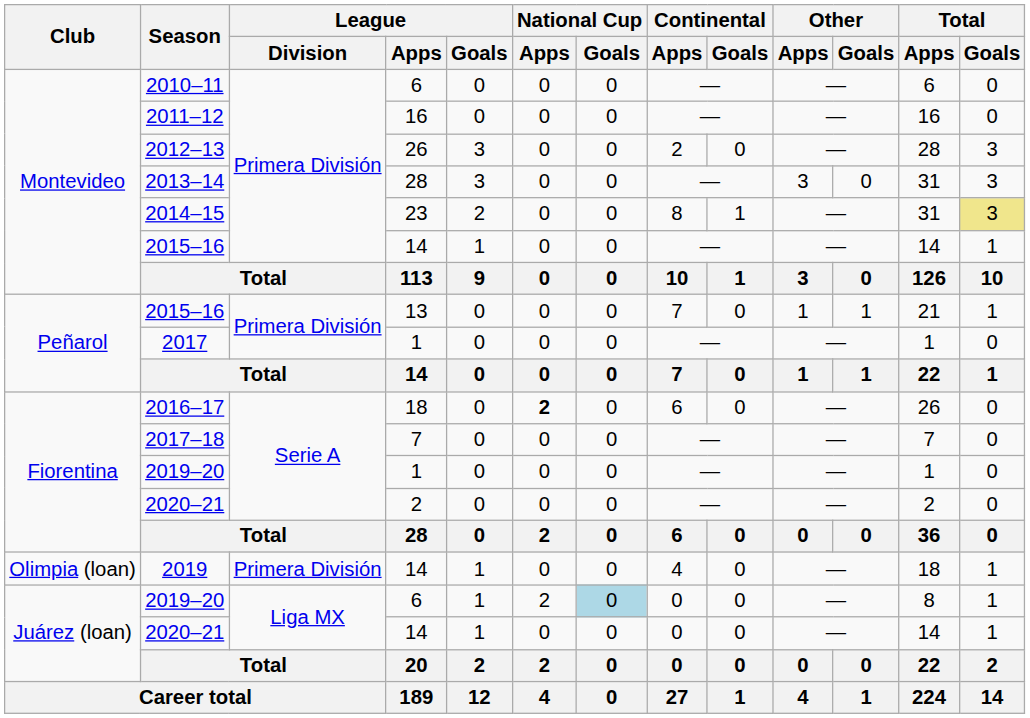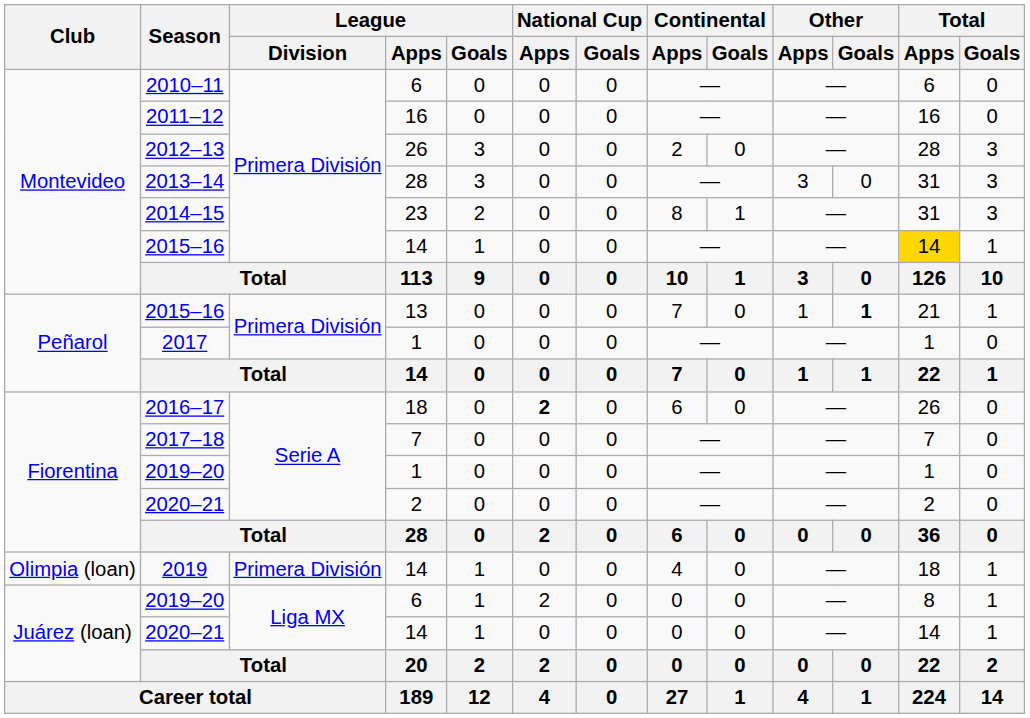(992, 213) khaki background -> (992, 213) no background
(929, 246) no background -> (929, 246) gold background
(866, 310) normal -> (866, 310) bold
(612, 600) lightblue background -> (612, 600) no background
